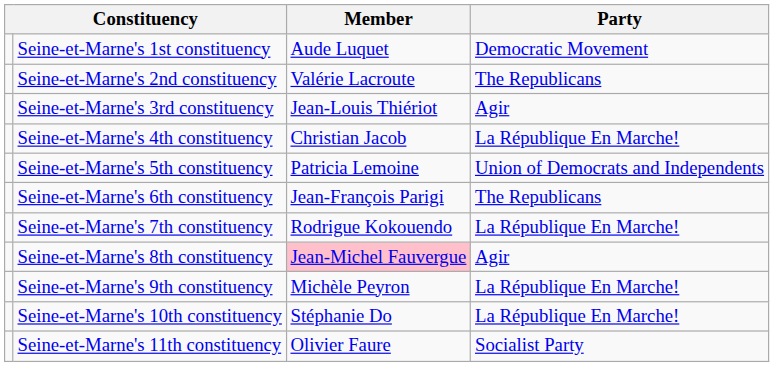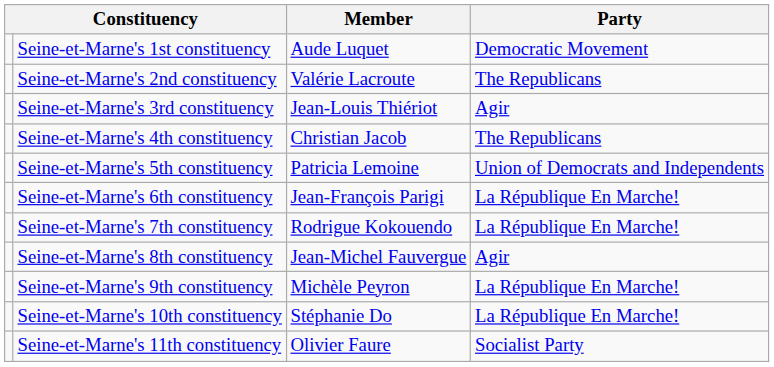(577, 138) La République En Marche! -> (538, 138) The Republicans
(538, 197) The Republicans -> (577, 197) La République En Marche!
(378, 256) pink background -> (378, 256) no background
